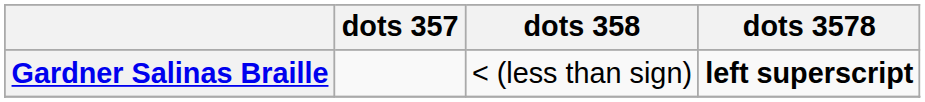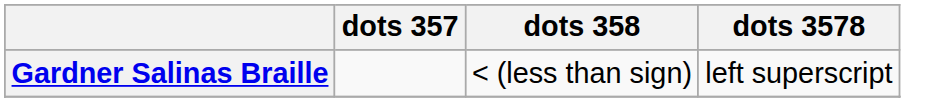(809, 73) bold -> (799, 73) normal
